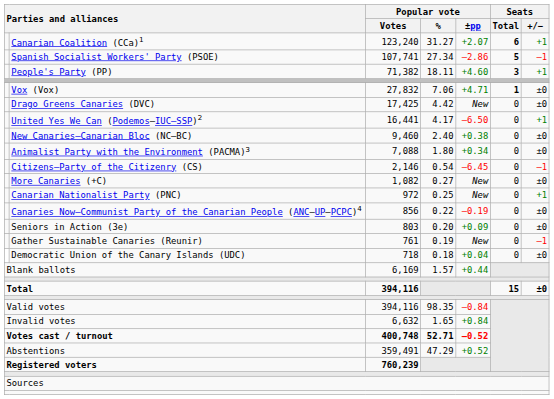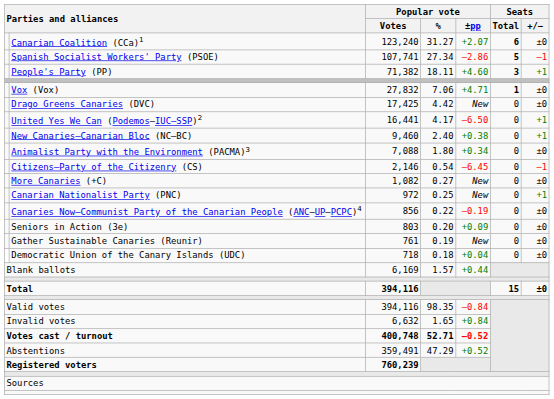(542, 41) +1 -> (542, 41) ±0
(542, 136) ±0 -> (542, 136) +1
(542, 241) –1 -> (542, 241) ±0
